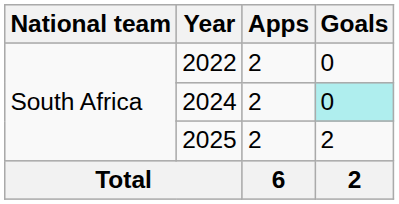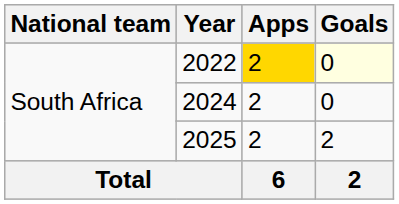(255, 62) no background -> (255, 62) gold background
(327, 62) no background -> (327, 62) lightyellow background
(327, 101) paleturquoise background -> (327, 101) no background
